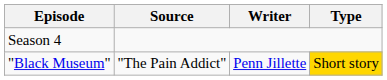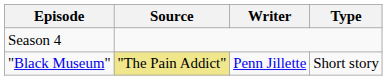(172, 63) no background -> (172, 63) khaki background
(346, 63) gold background -> (346, 63) no background
